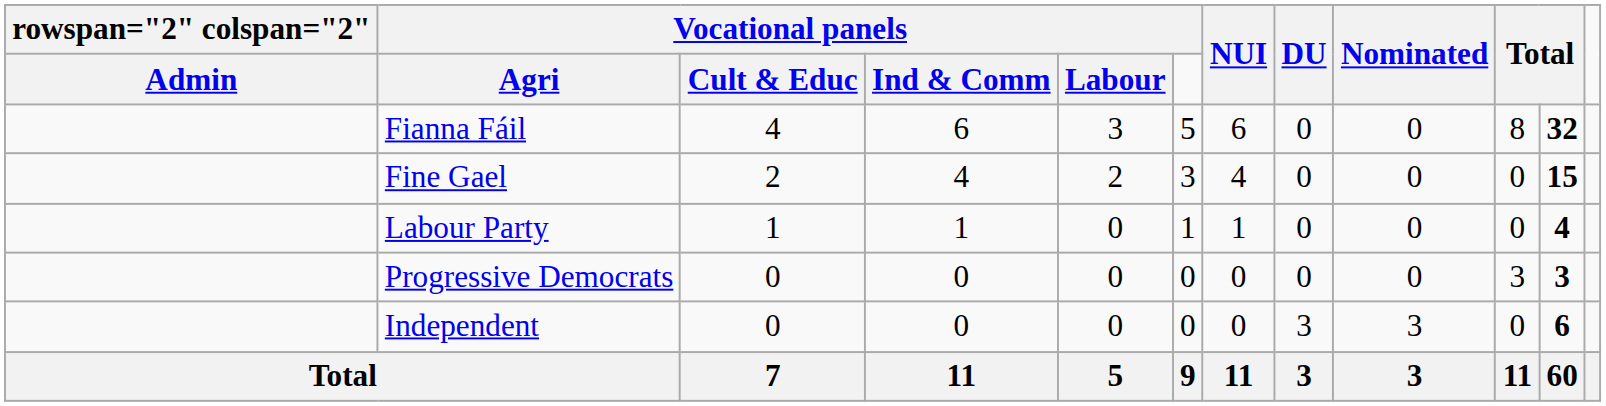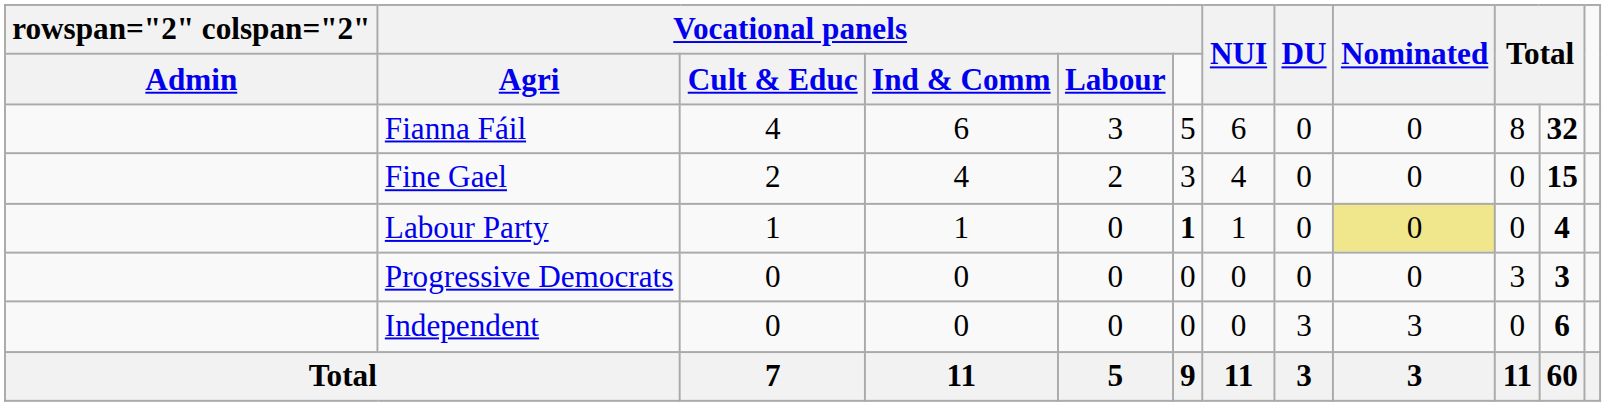(1188, 227) normal -> (1188, 227) bold
(1415, 227) no background -> (1415, 227) khaki background
